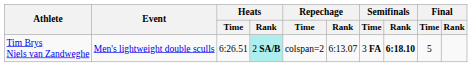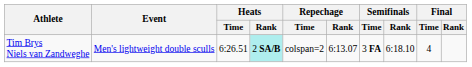(400, 48) bold -> (400, 48) normal
(429, 48) 5 -> (429, 48) 4
